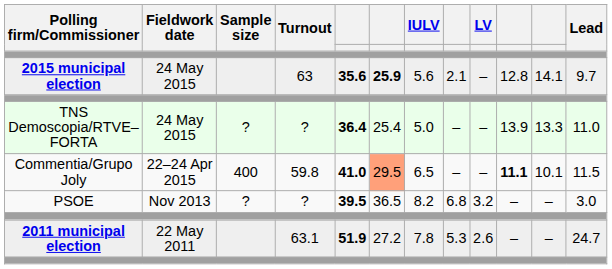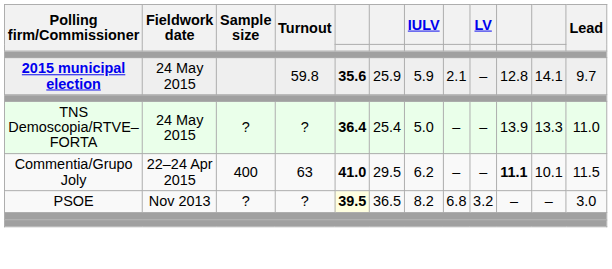(305, 76) 63 -> (305, 76) 59.8
(387, 76) bold -> (387, 76) normal
(424, 76) 5.6 -> (424, 76) 5.9
(305, 172) 59.8 -> (305, 172) 63
(387, 172) lightsalmon background -> (387, 172) no background
(424, 172) 6.5 -> (424, 172) 6.2
(352, 202) no background -> (352, 202) lightyellow background
- row: (74, 238)
